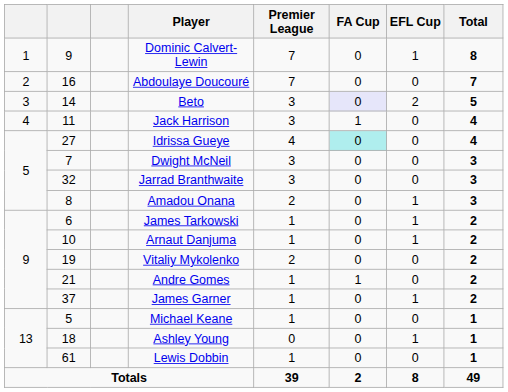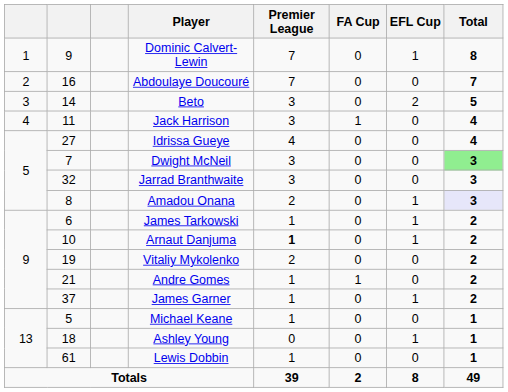(358, 102) lavender background -> (358, 102) no background
(358, 141) paleturquoise background -> (358, 141) no background
(473, 161) no background -> (473, 161) lightgreen background
(473, 200) no background -> (473, 200) lavender background
(292, 240) normal -> (292, 240) bold
